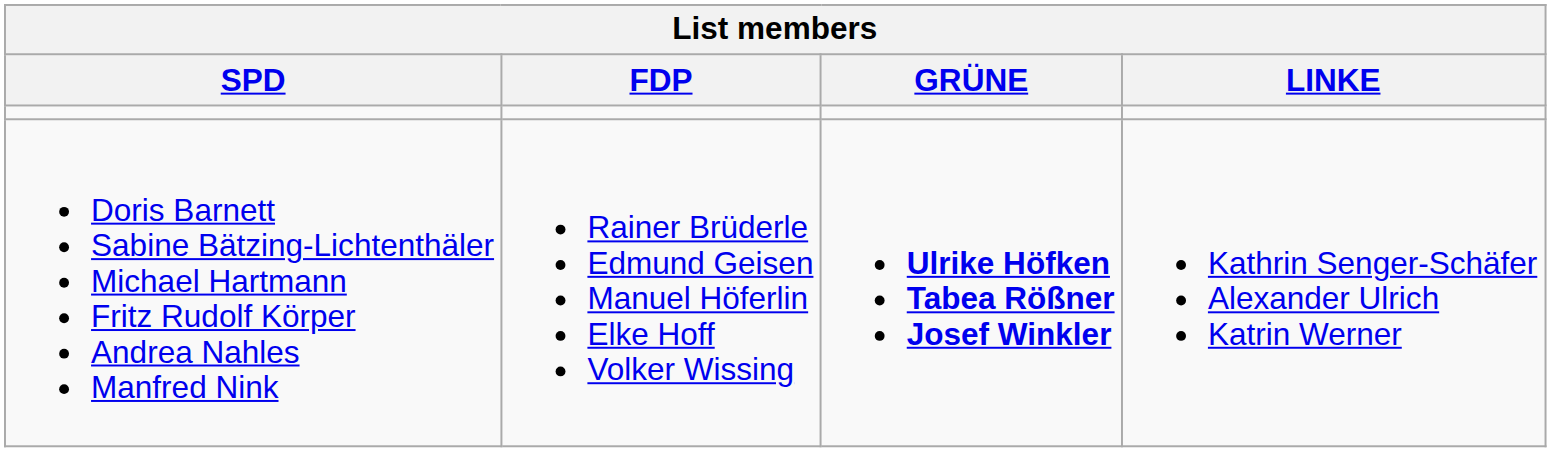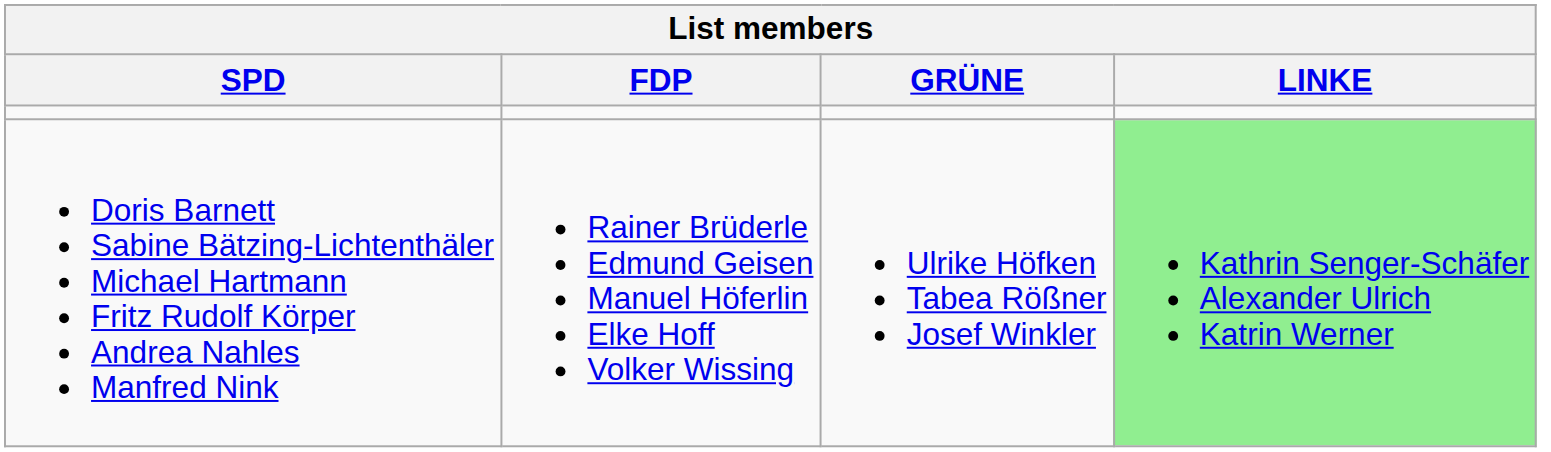(971, 300) bold -> (967, 300) normal
(1333, 300) no background -> (1325, 300) lightgreen background
